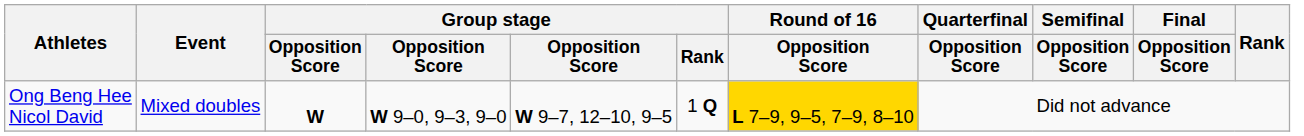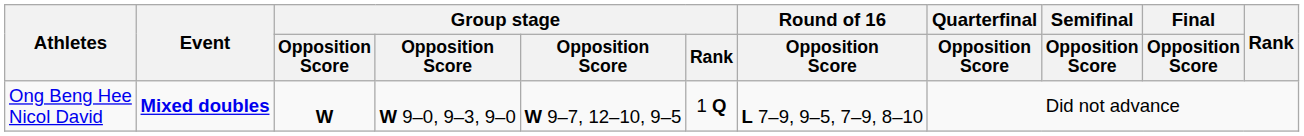(200, 106) normal -> (205, 106) bold
(823, 117) gold background -> (832, 117) no background
